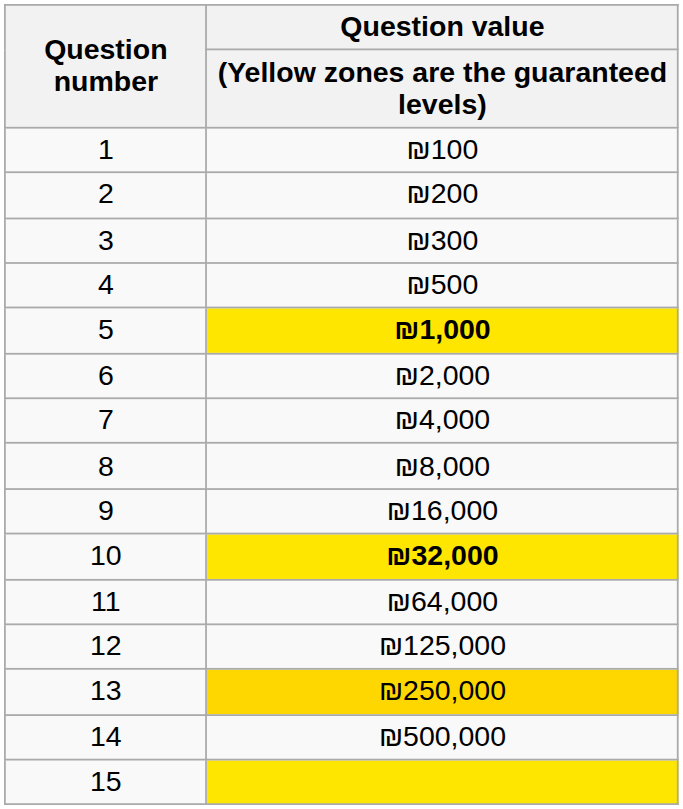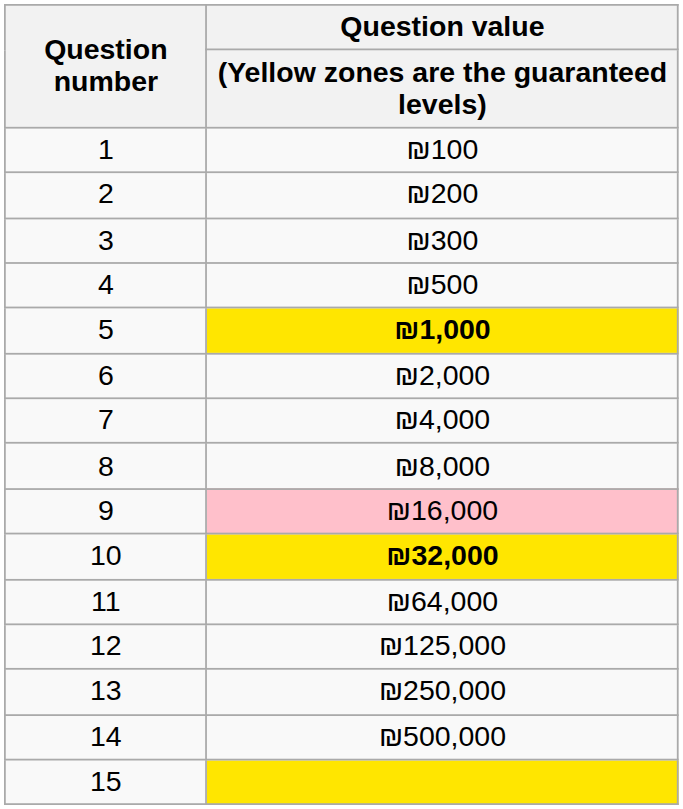(442, 510) no background -> (442, 510) pink background
(442, 691) gold background -> (442, 691) no background
